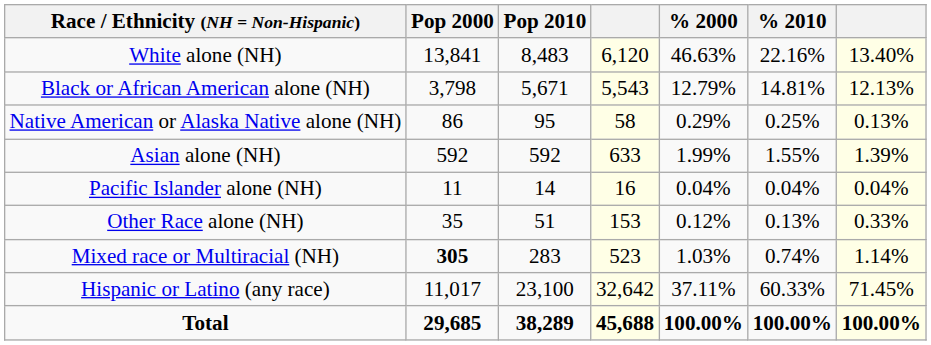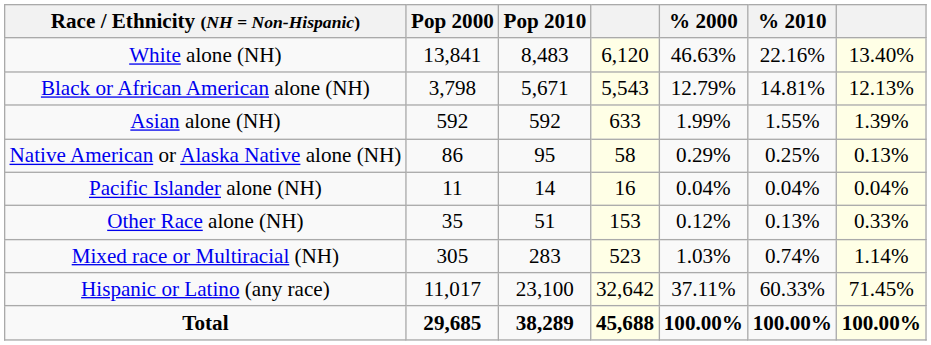rows swapped: (205, 121) <-> (205, 155)
(452, 255) bold -> (452, 255) normal
